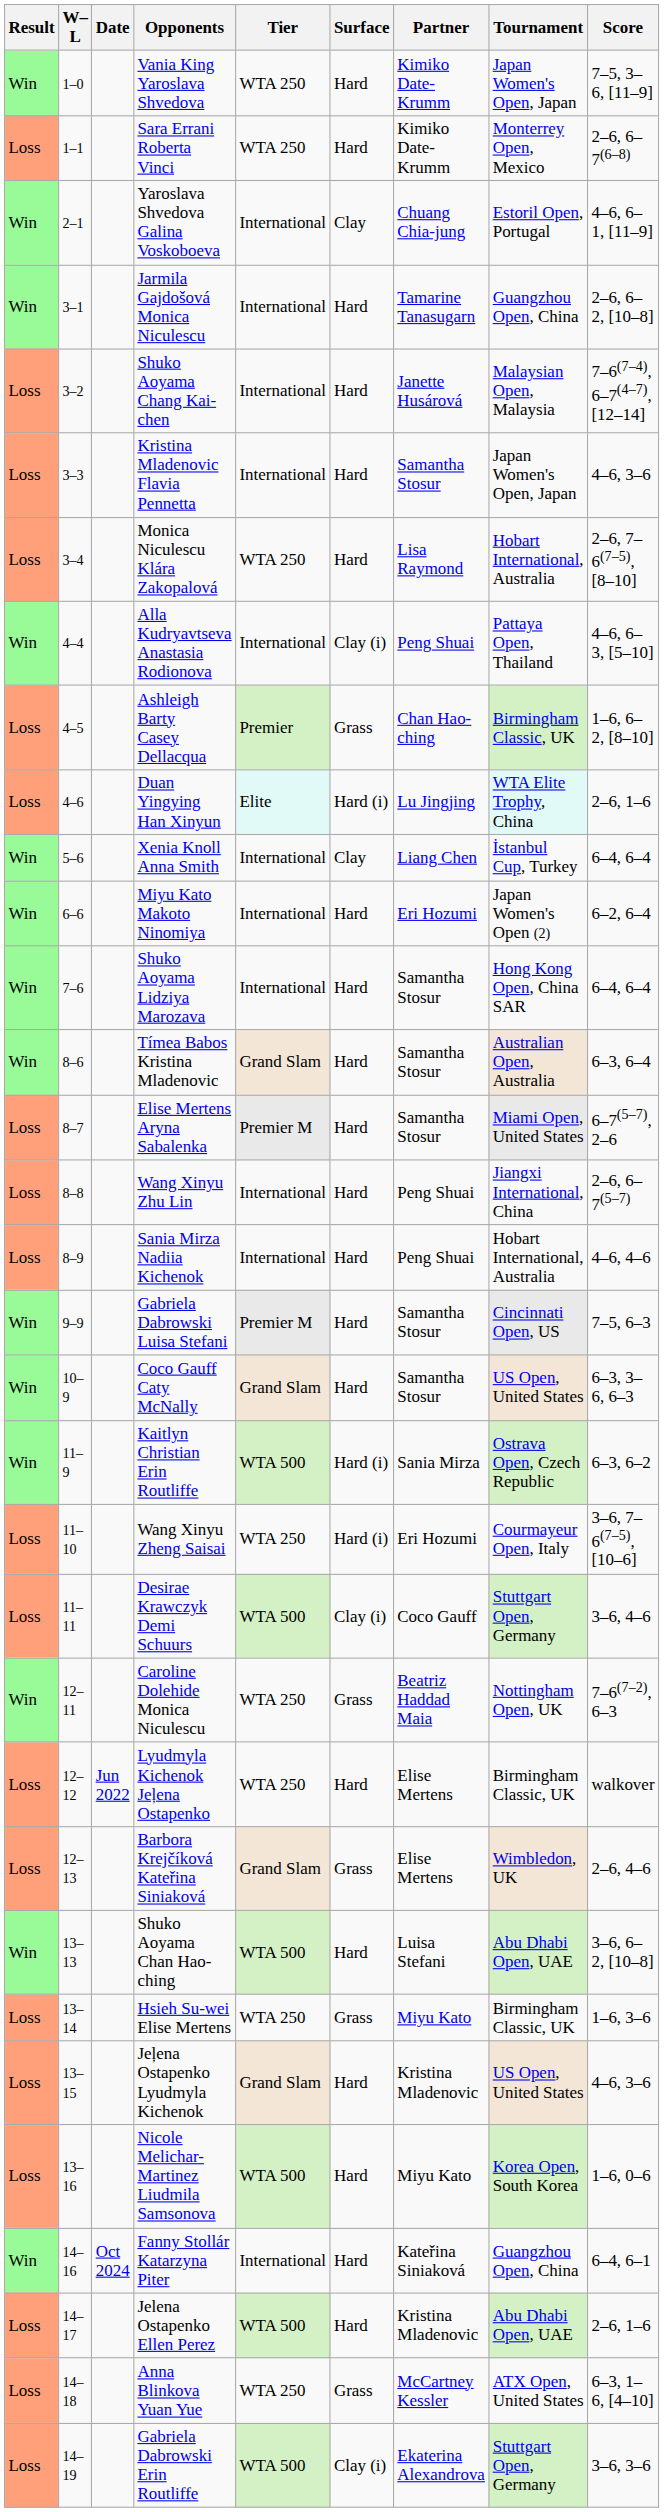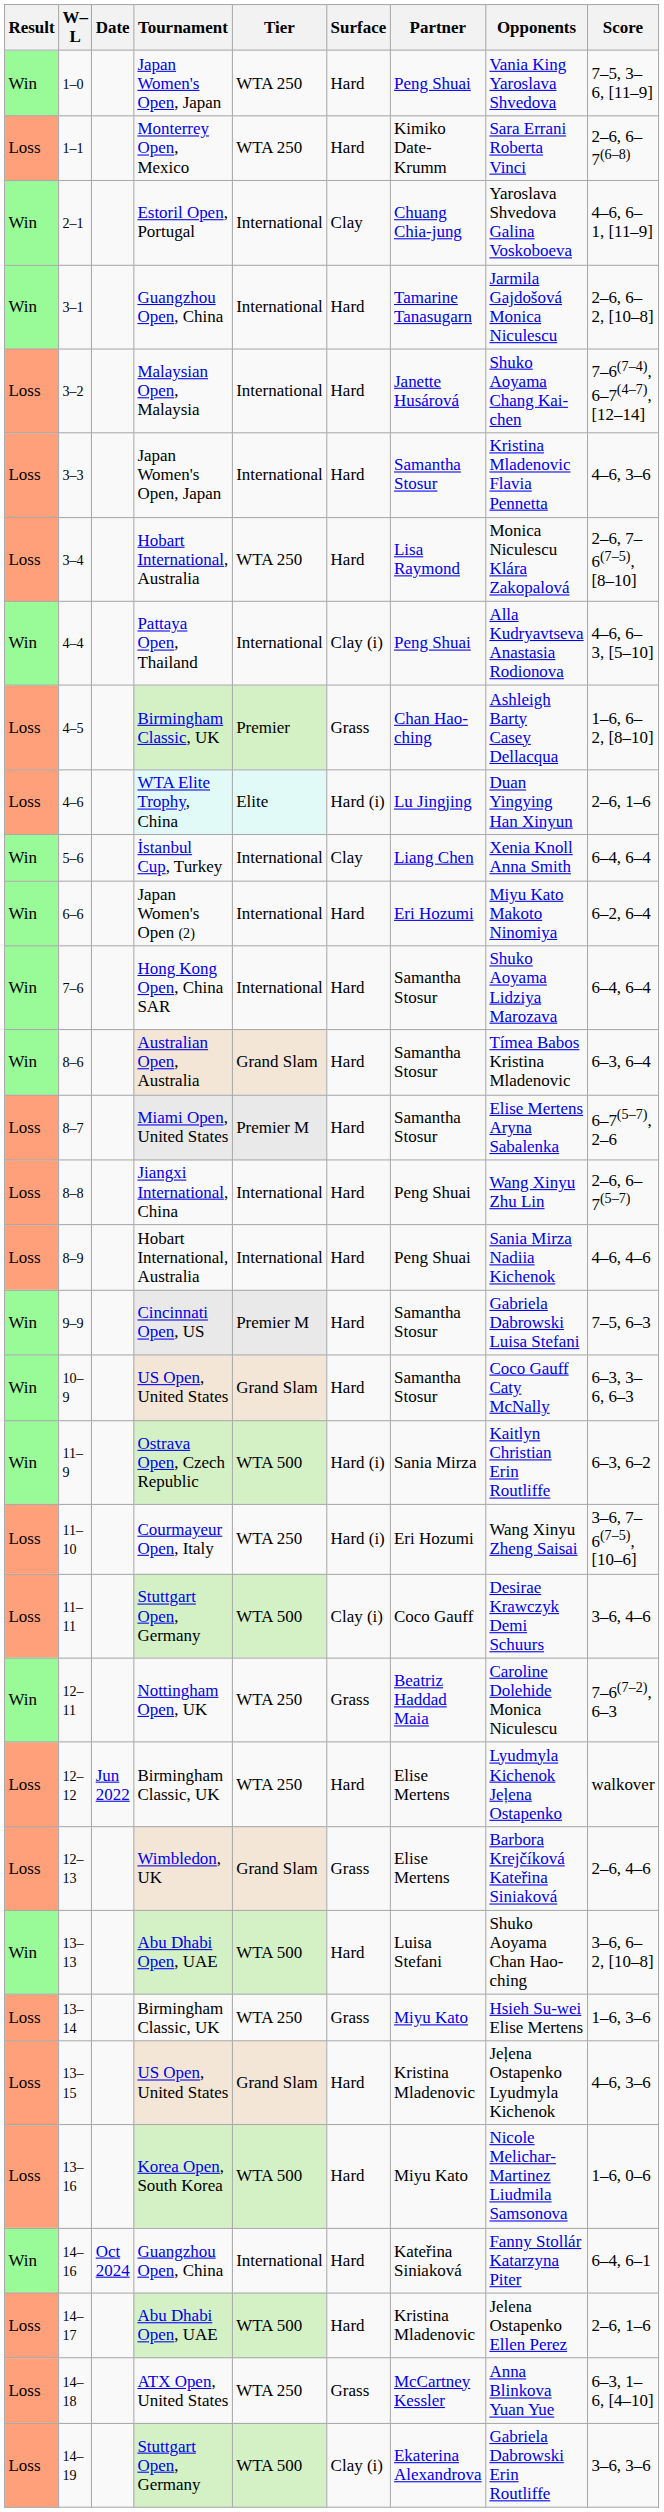columns swapped: (538, 27) <-> (185, 27)
(424, 83) Kimiko Date-Krumm -> (432, 83) Peng Shuai
